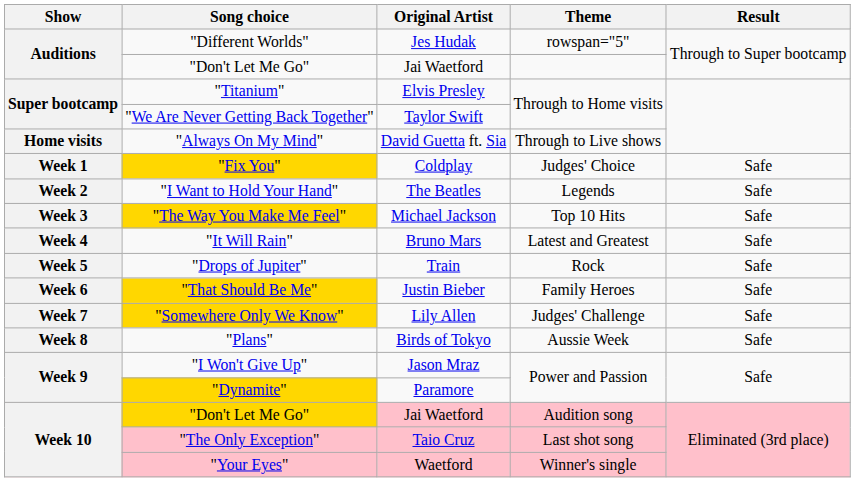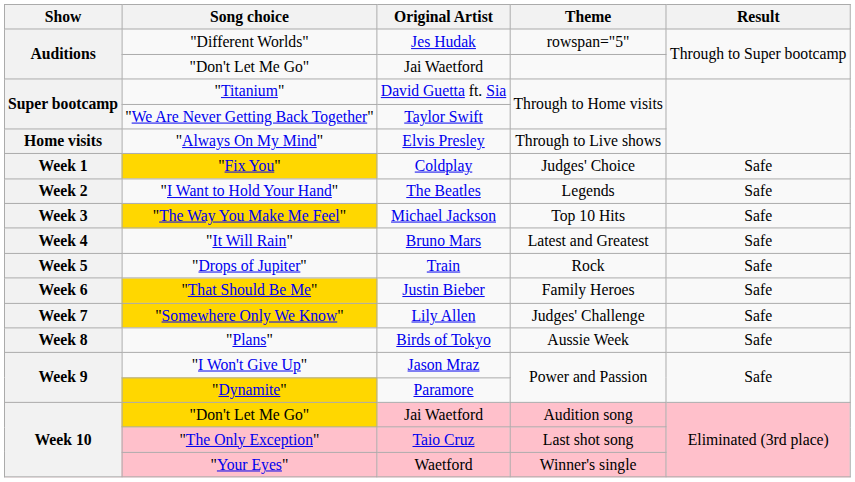(444, 91) Elvis Presley -> (444, 91) David Guetta ft. Sia
(444, 141) David Guetta ft. Sia -> (444, 141) Elvis Presley
